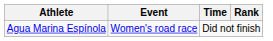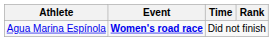(154, 29) normal -> (157, 29) bold
